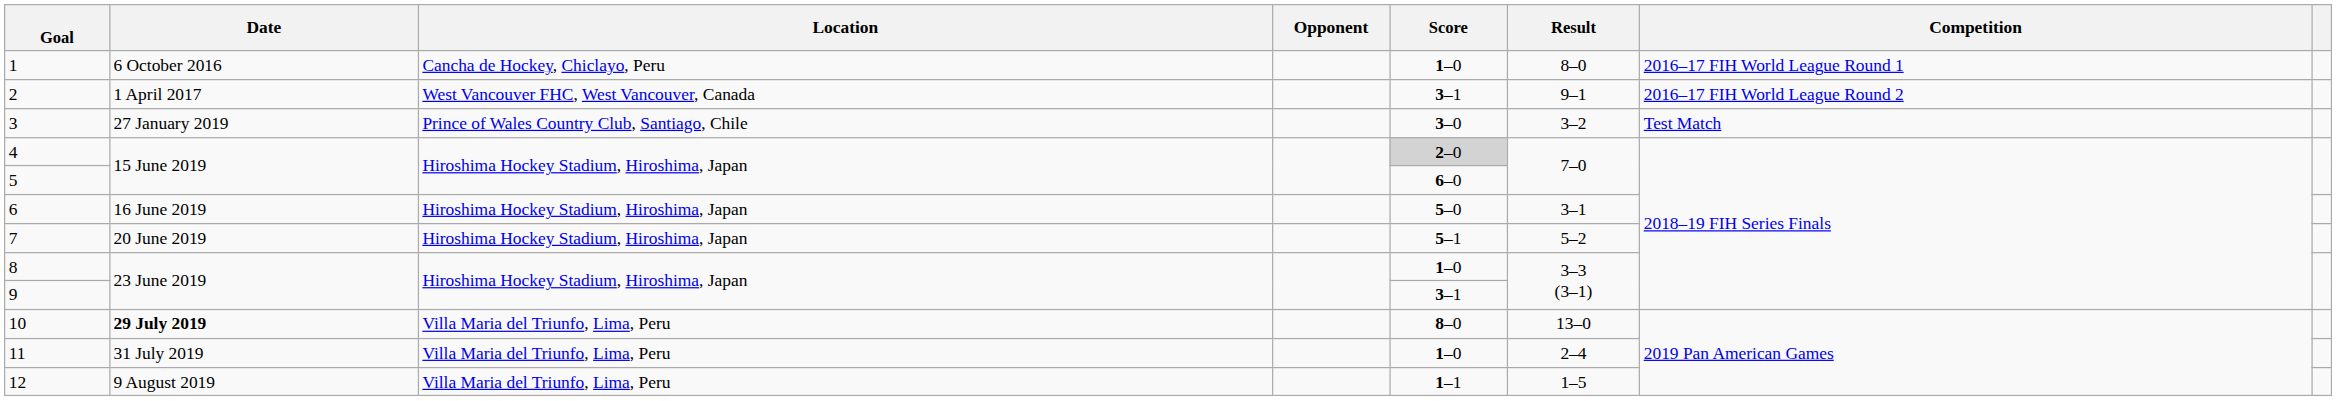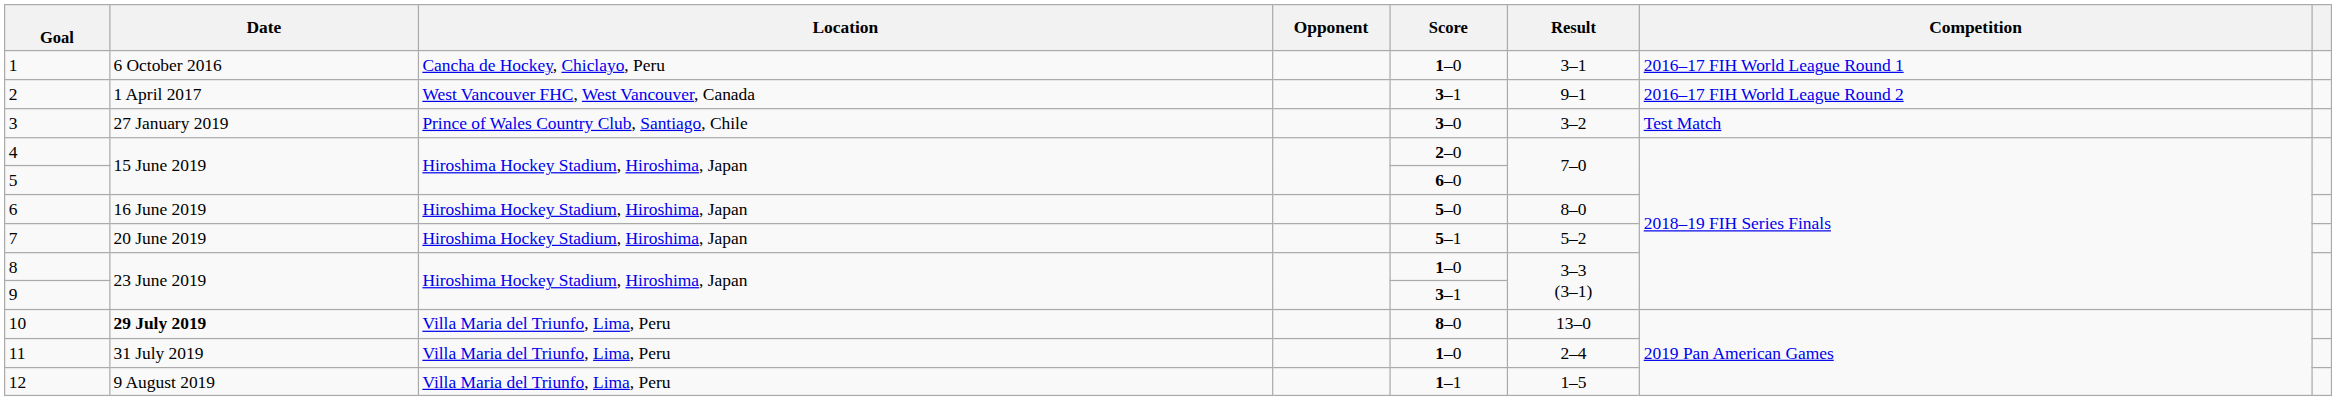(1573, 65) 8–0 -> (1573, 65) 3–1
(1448, 152) lightgrey background -> (1448, 152) no background
(1573, 209) 3–1 -> (1573, 209) 8–0
